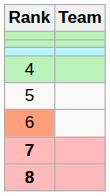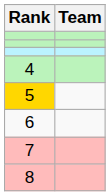(29, 96) no background -> (29, 96) gold background
(29, 123) lightsalmon background -> (29, 123) no background
(29, 150) bold -> (29, 150) normal
(29, 177) bold -> (29, 177) normal
